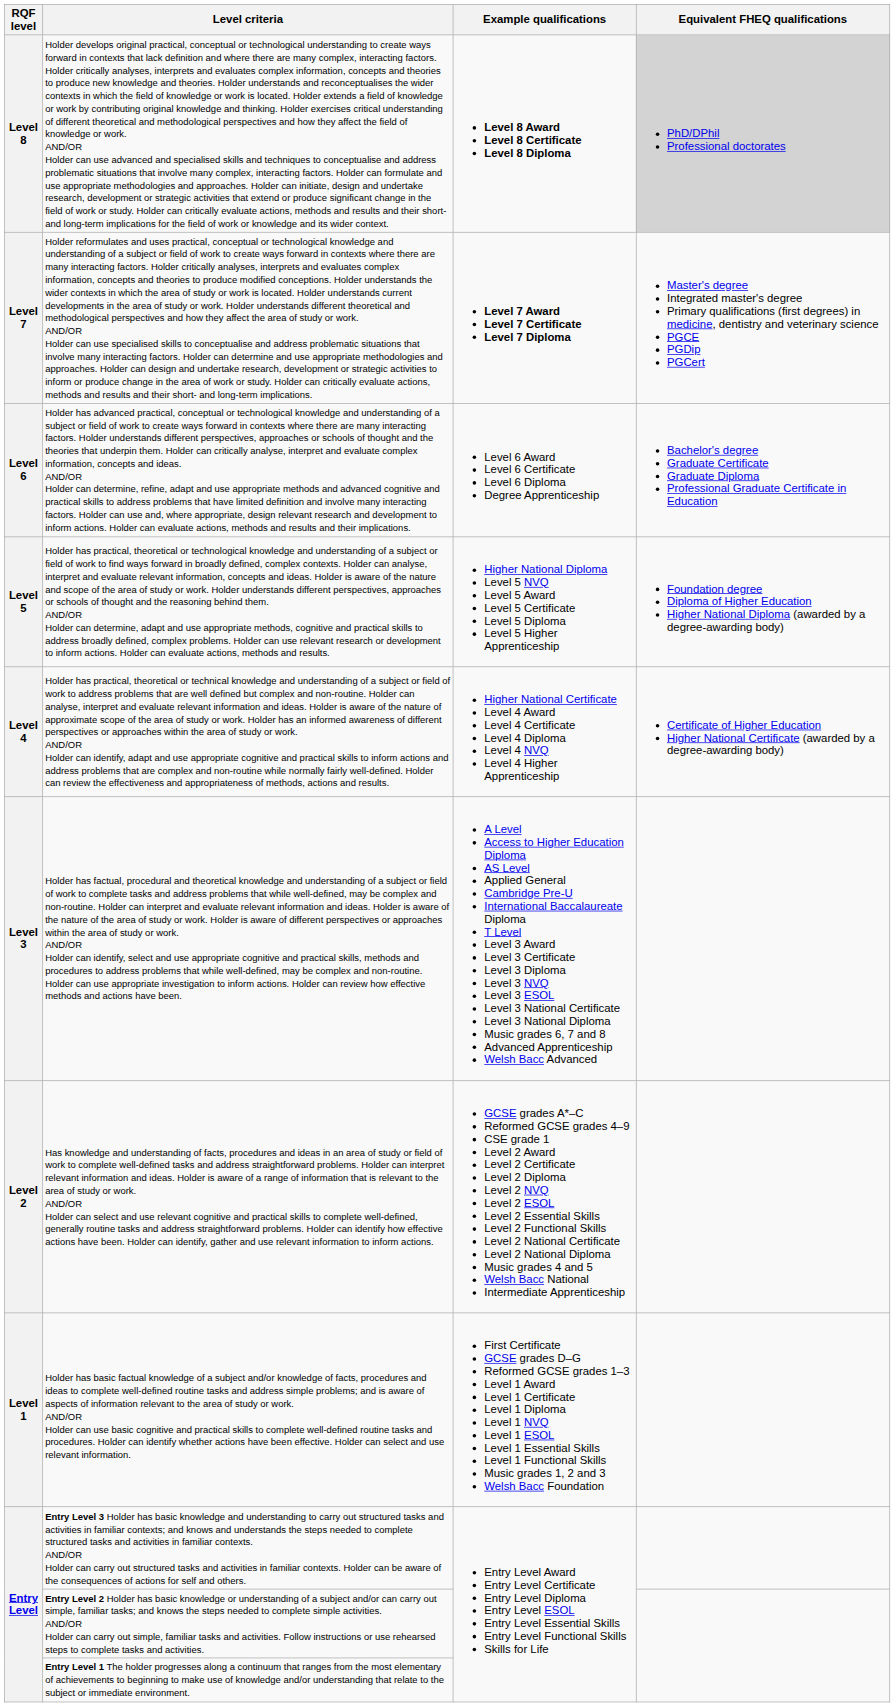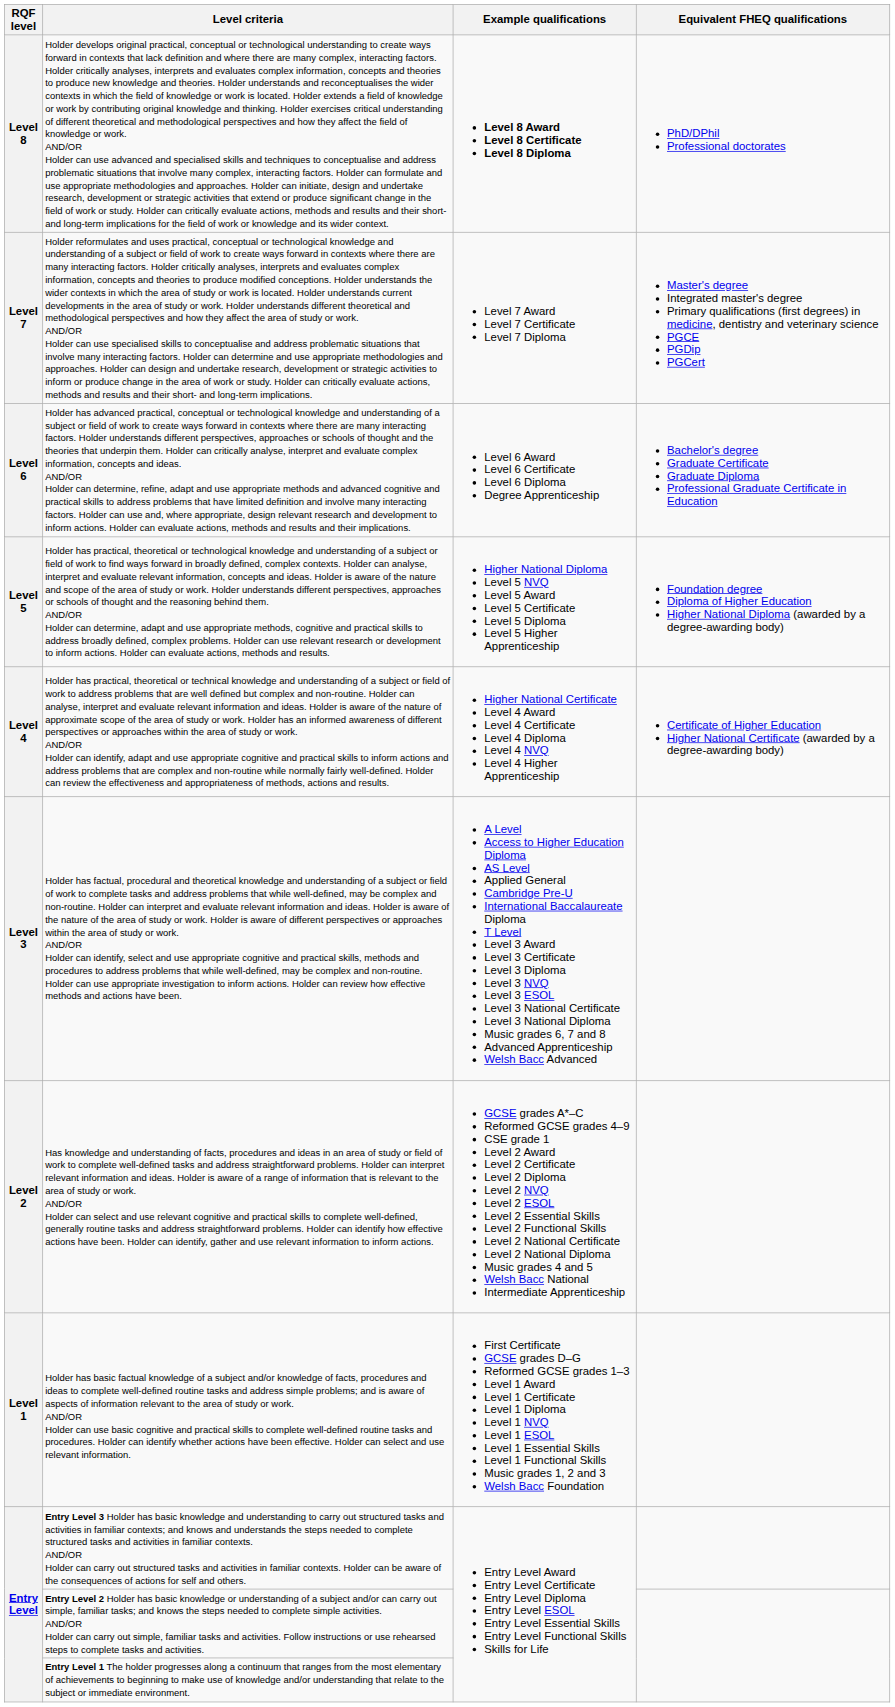(763, 140) lightgrey background -> (763, 140) no background
(545, 324) bold -> (545, 324) normal
